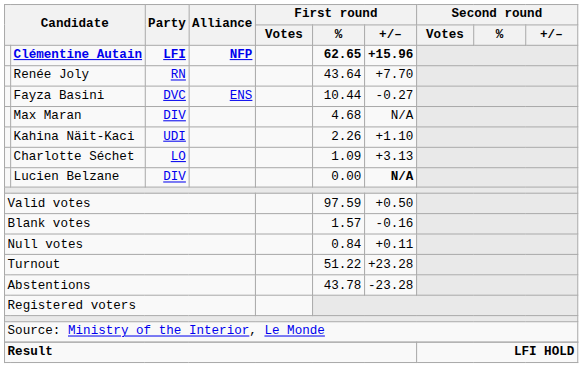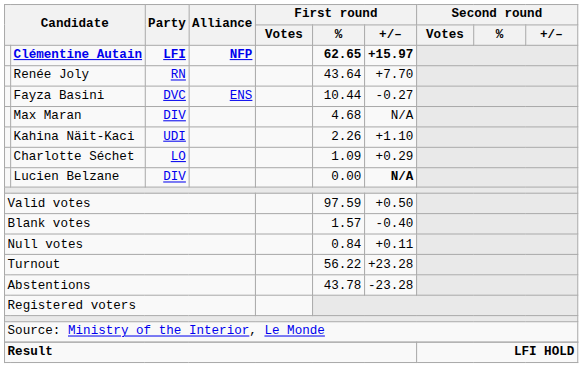(391, 56) +15.96 -> (391, 56) +15.97
(394, 157) +3.13 -> (394, 157) +0.29
(394, 224) -0.16 -> (394, 224) -0.40
(343, 265) 51.22 -> (343, 265) 56.22
